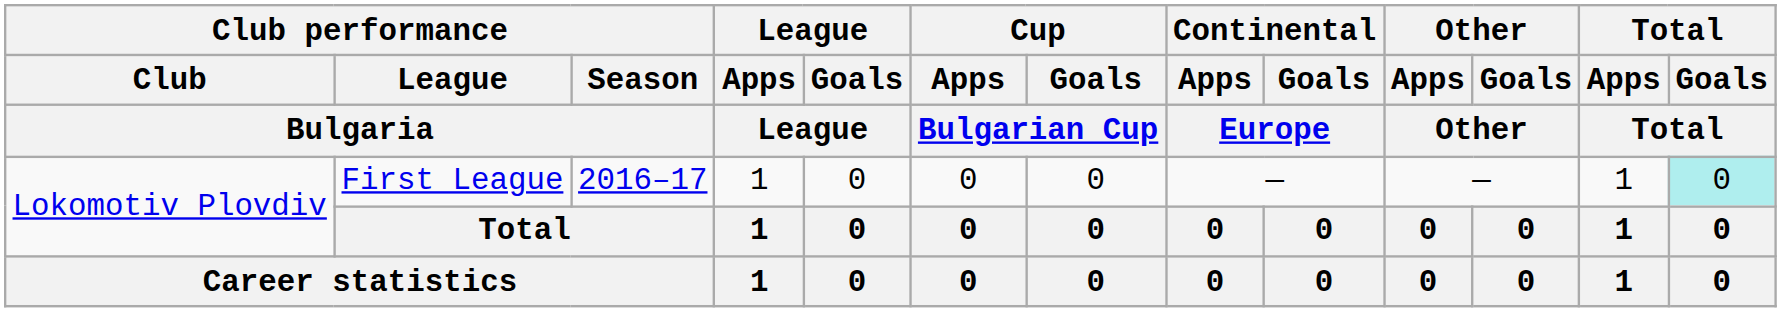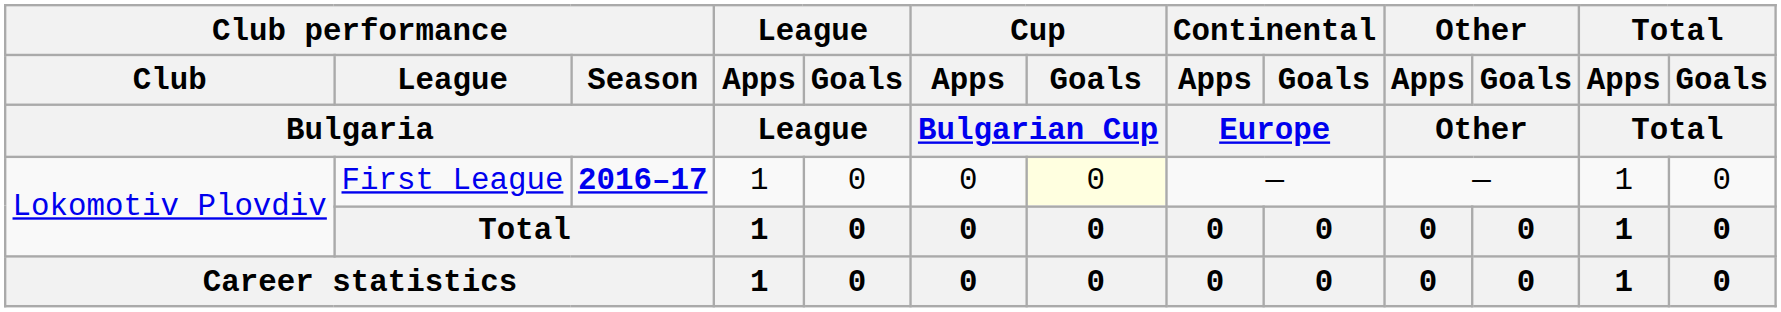(643, 181) normal -> (643, 181) bold
(1096, 181) no background -> (1096, 181) lightyellow background
(1722, 181) paleturquoise background -> (1722, 181) no background
